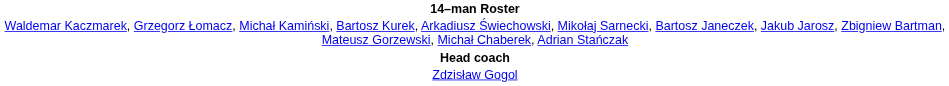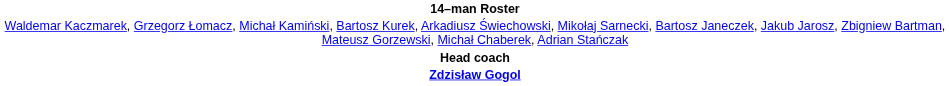(475, 74) normal -> (475, 74) bold
